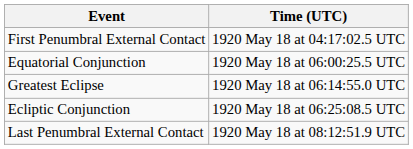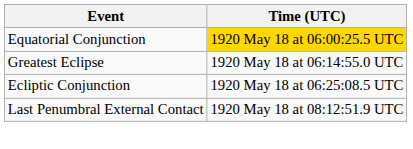- row: (107, 39)
(309, 62) no background -> (307, 39) gold background
